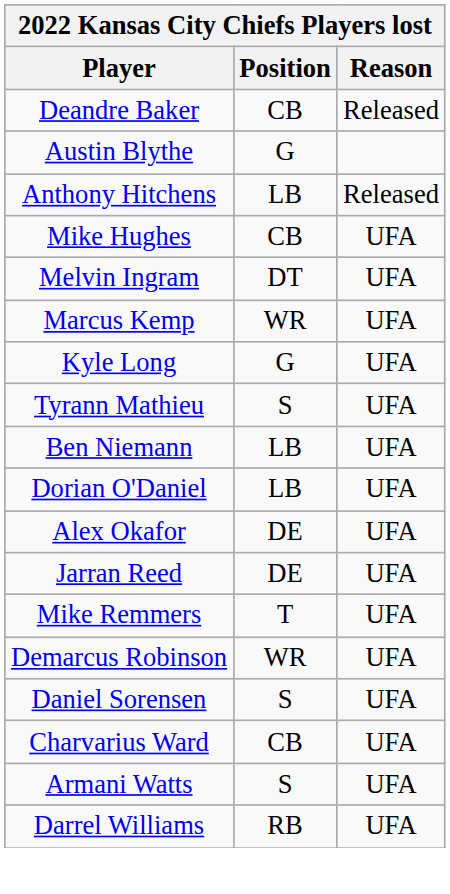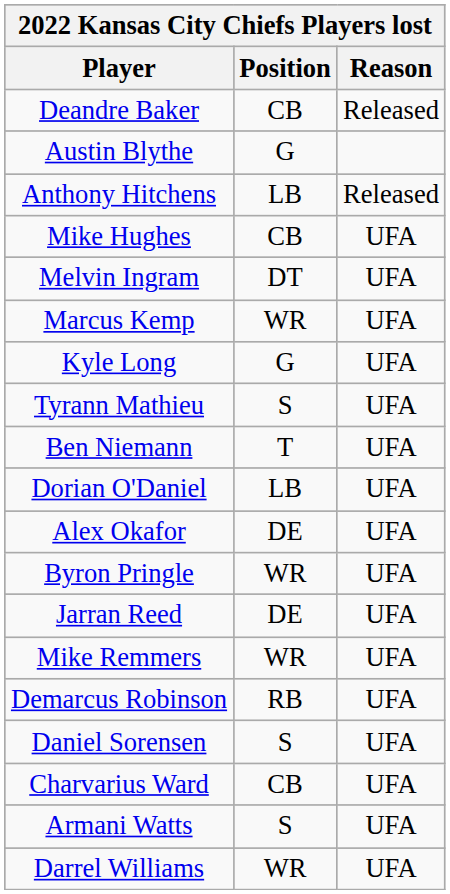(285, 446) LB -> (285, 446) T
+ row: (119, 573)
(285, 615) T -> (285, 657) WR
(285, 657) WR -> (285, 699) RB
(285, 825) RB -> (285, 868) WR
